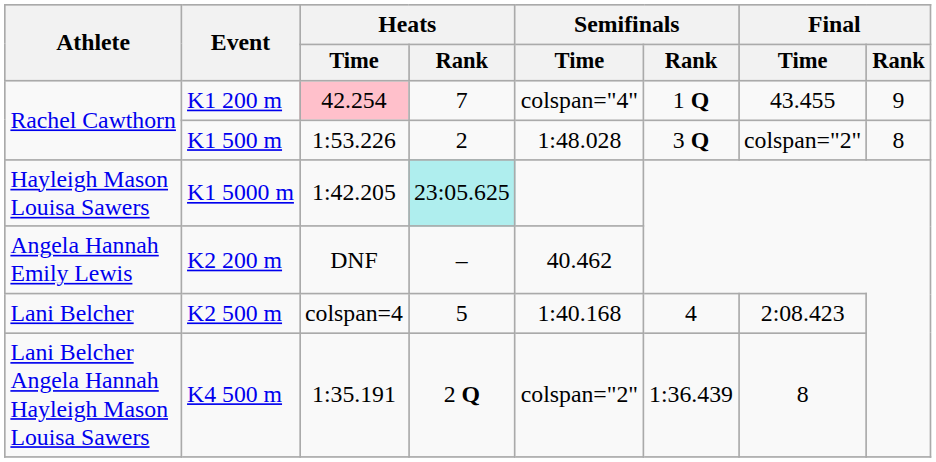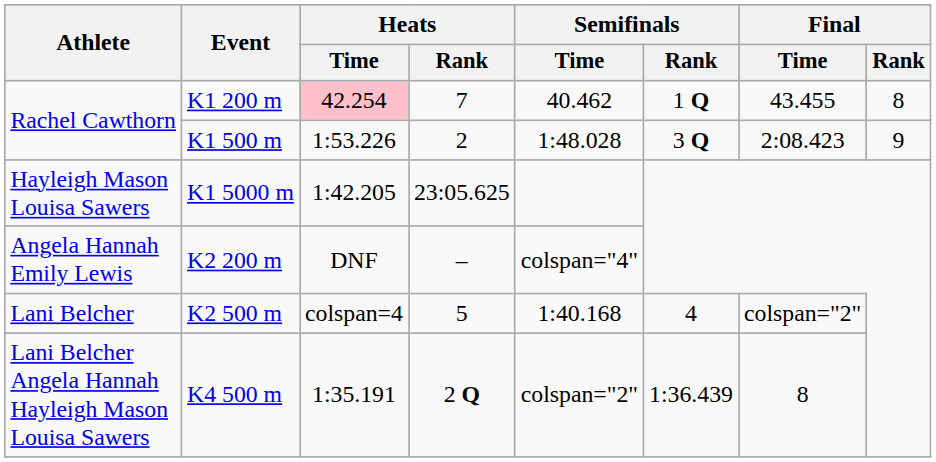(579, 100) colspan="4" -> (579, 100) 40.462
(898, 100) 9 -> (898, 100) 8
(803, 139) colspan="2" -> (803, 139) 2:08.423
(898, 139) 8 -> (898, 139) 9
(462, 193) paleturquoise background -> (462, 193) no background
(579, 260) 40.462 -> (579, 260) colspan="4"
(803, 313) 2:08.423 -> (803, 313) colspan="2"
